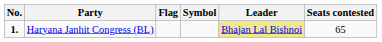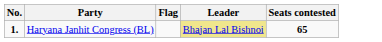- column: (200, 12)
(340, 29) normal -> (302, 29) bold
